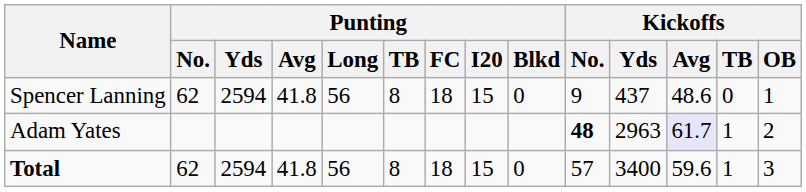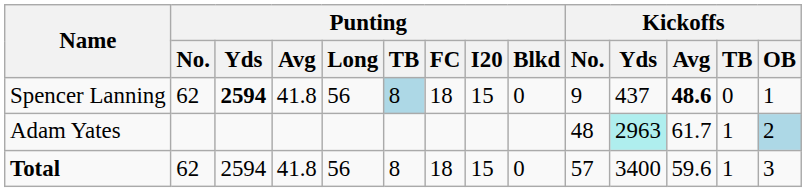(243, 95) normal -> (243, 95) bold
(394, 95) no background -> (394, 95) lightblue background
(691, 95) normal -> (691, 95) bold
(582, 131) bold -> (582, 131) normal
(638, 131) no background -> (638, 131) paleturquoise background
(691, 131) lavender background -> (691, 131) no background
(769, 131) no background -> (769, 131) lightblue background
